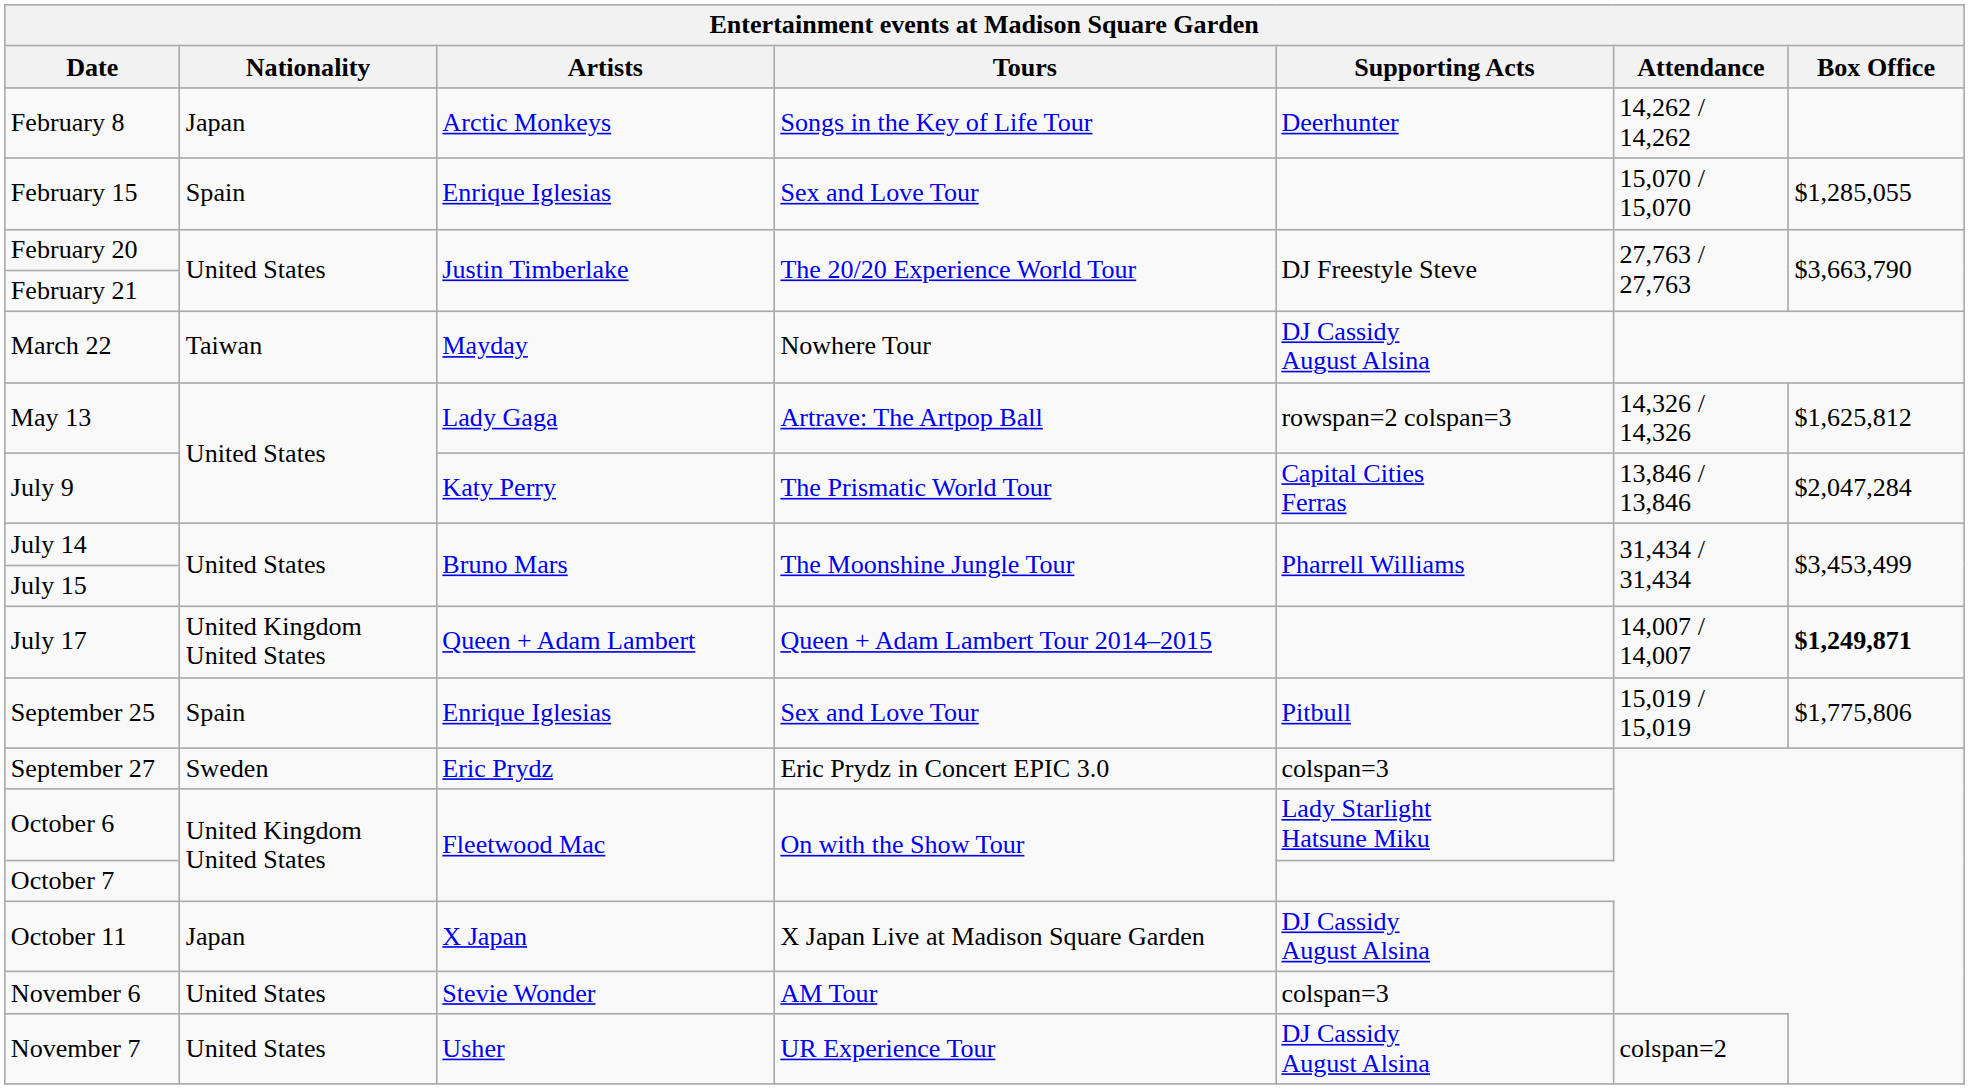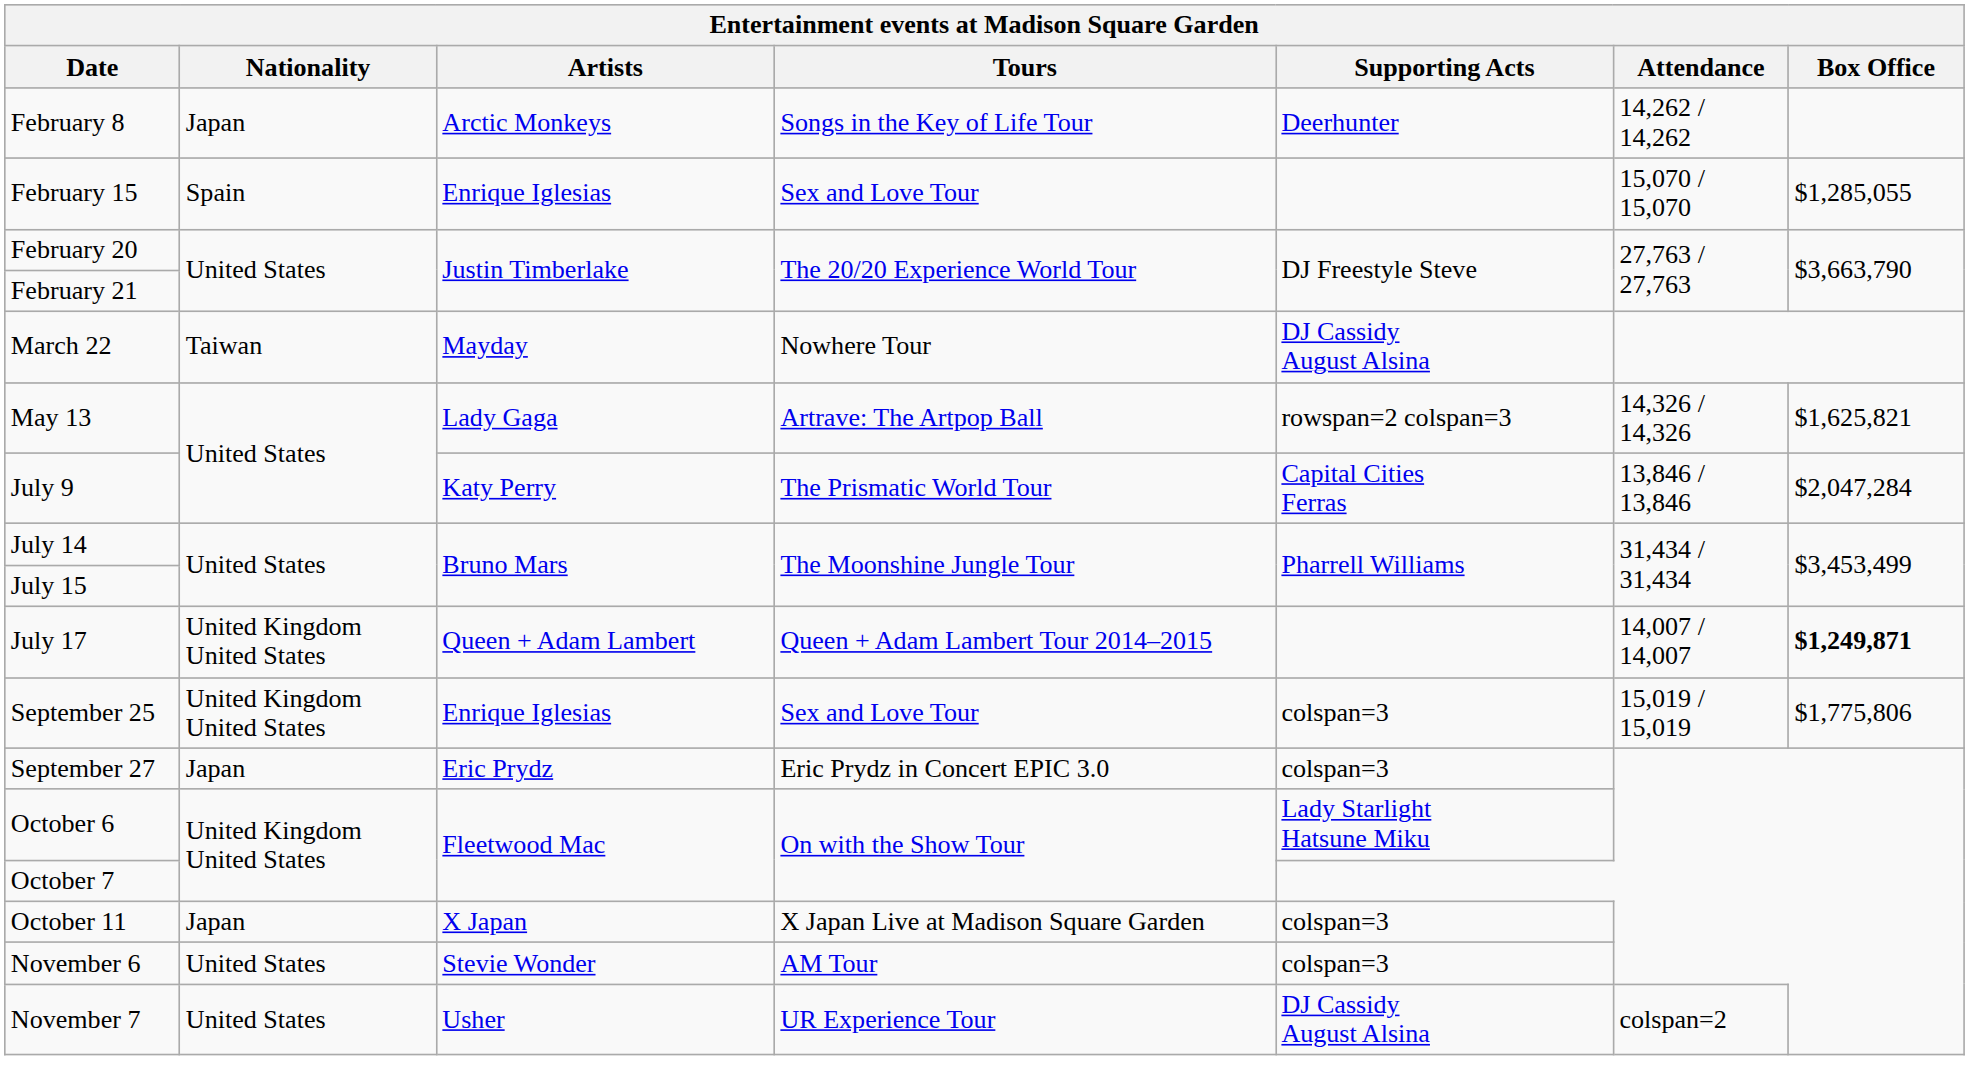(1853, 417) $1,625,812 -> (1853, 417) $1,625,821
(216, 712) Spain -> (274, 712) United Kingdom United States
(1316, 712) Pitbull -> (1335, 712) colspan=3
(227, 768) Sweden -> (216, 768) Japan
(1356, 936) DJ Cassidy August Alsina -> (1335, 921) colspan=3
